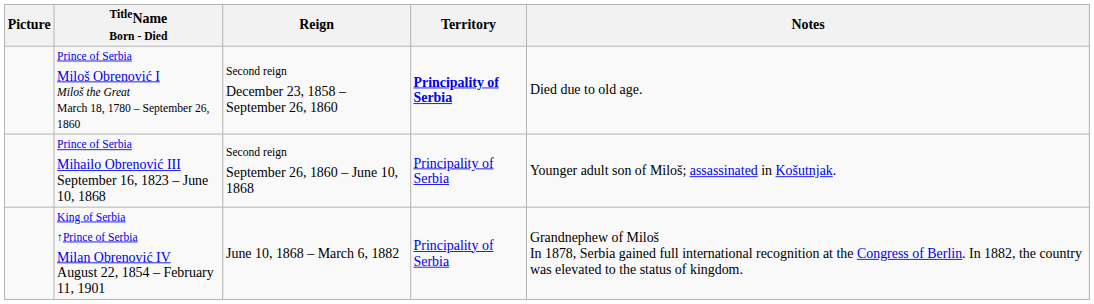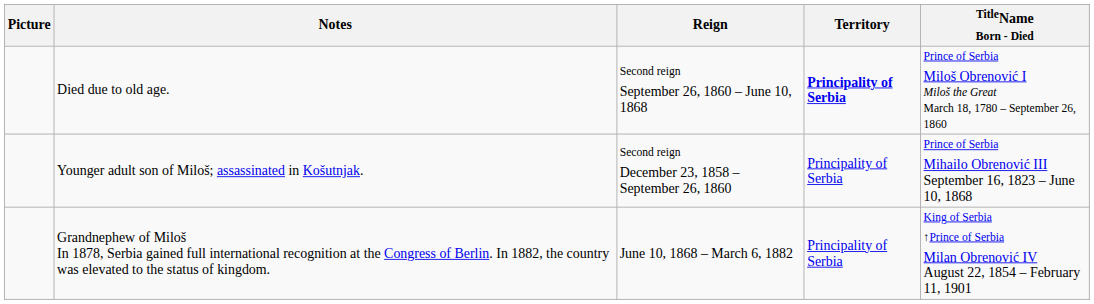columns swapped: (138, 25) <-> (808, 25)
(286, 90) Second reign December 23, 1858 – September 26, 1860 -> (706, 90) Second reign September 26, 1860 – June 10, 1868
(312, 170) Second reign September 26, 1860 – June 10, 1868 -> (680, 170) Second reign December 23, 1858 – September 26, 1860
